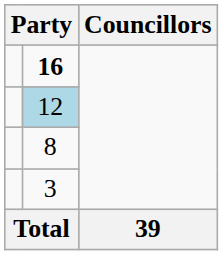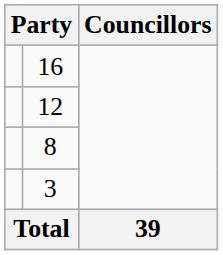(50, 65) bold -> (50, 65) normal
(50, 106) lightblue background -> (50, 106) no background
